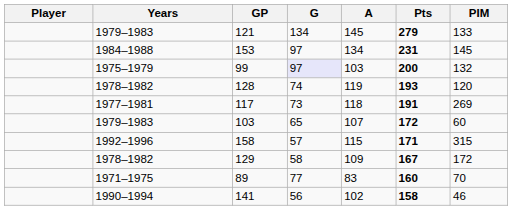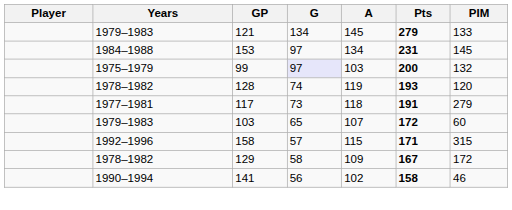(463, 104) 269 -> (463, 104) 279
- row: (242, 178)
